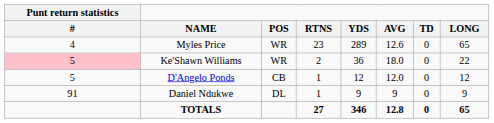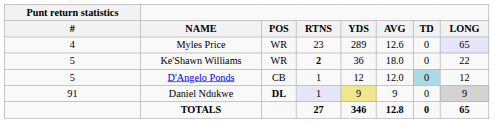(464, 45) no background -> (464, 45) lavender background
(72, 61) pink background -> (72, 61) no background
(319, 61) normal -> (319, 61) bold
(427, 77) no background -> (427, 77) lightblue background
(279, 93) normal -> (279, 93) bold
(319, 93) no background -> (319, 93) lavender background
(359, 93) no background -> (359, 93) khaki background
(464, 93) no background -> (464, 93) lightgrey background
